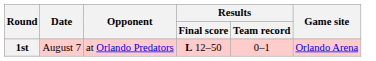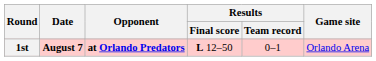(62, 47) normal -> (63, 47) bold
(130, 47) normal -> (136, 47) bold
